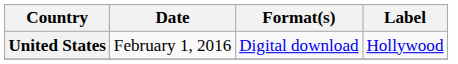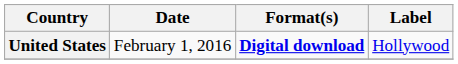(299, 45) normal -> (302, 45) bold
